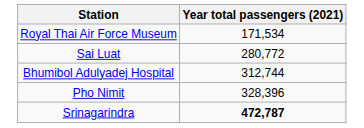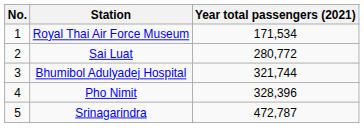+ column: (17, 14)
(263, 73) 312,744 -> (275, 73) 321,744
(263, 112) bold -> (275, 112) normal
